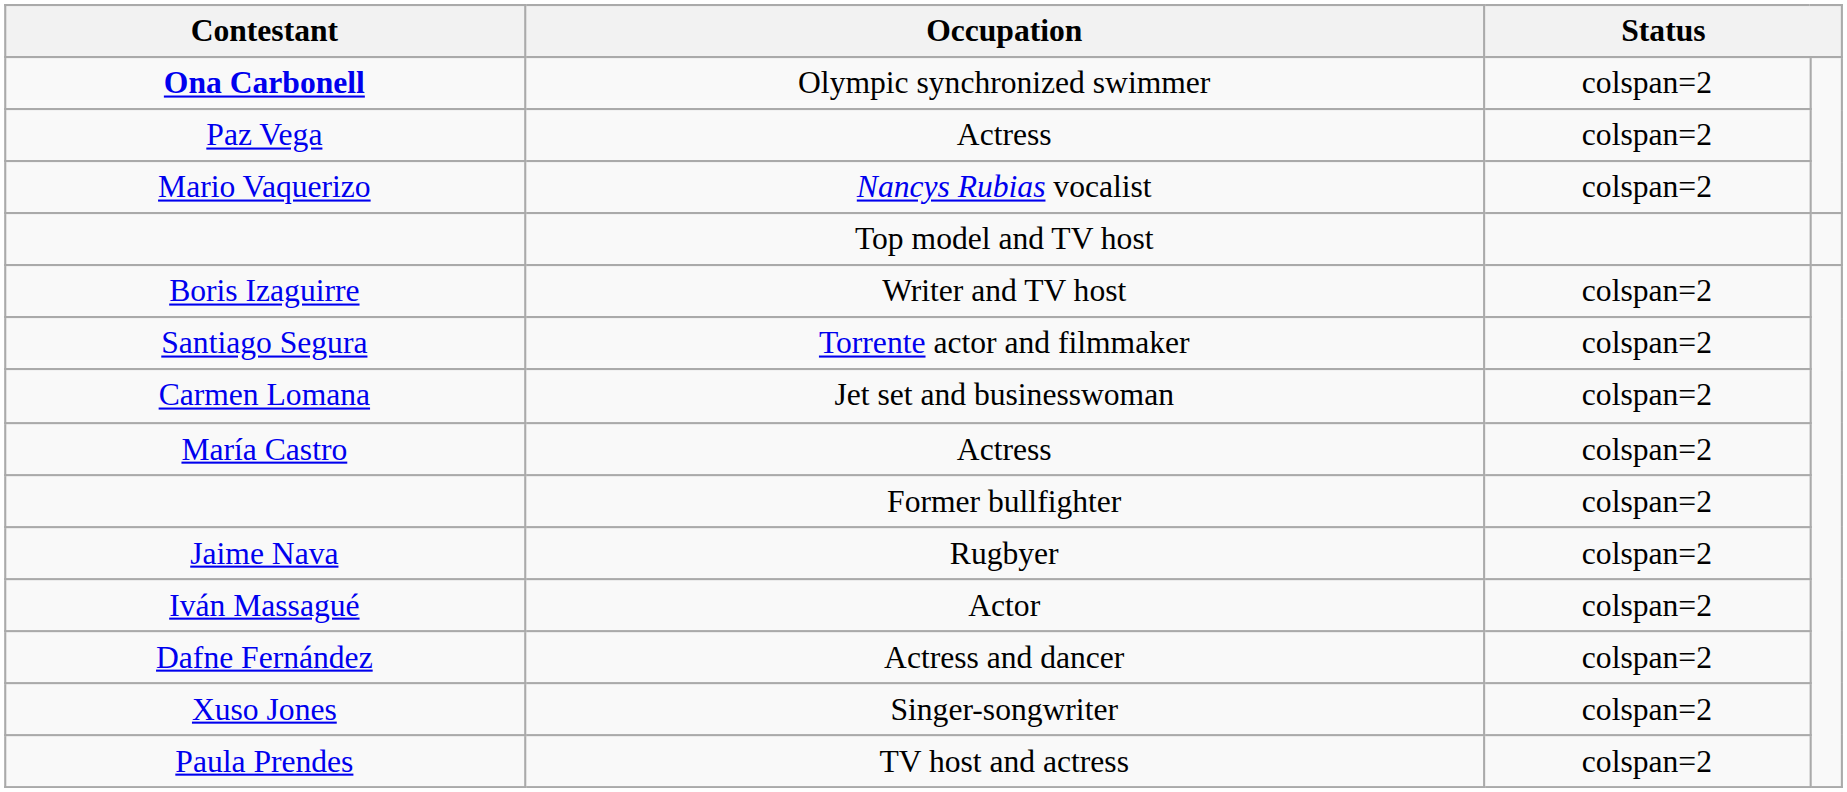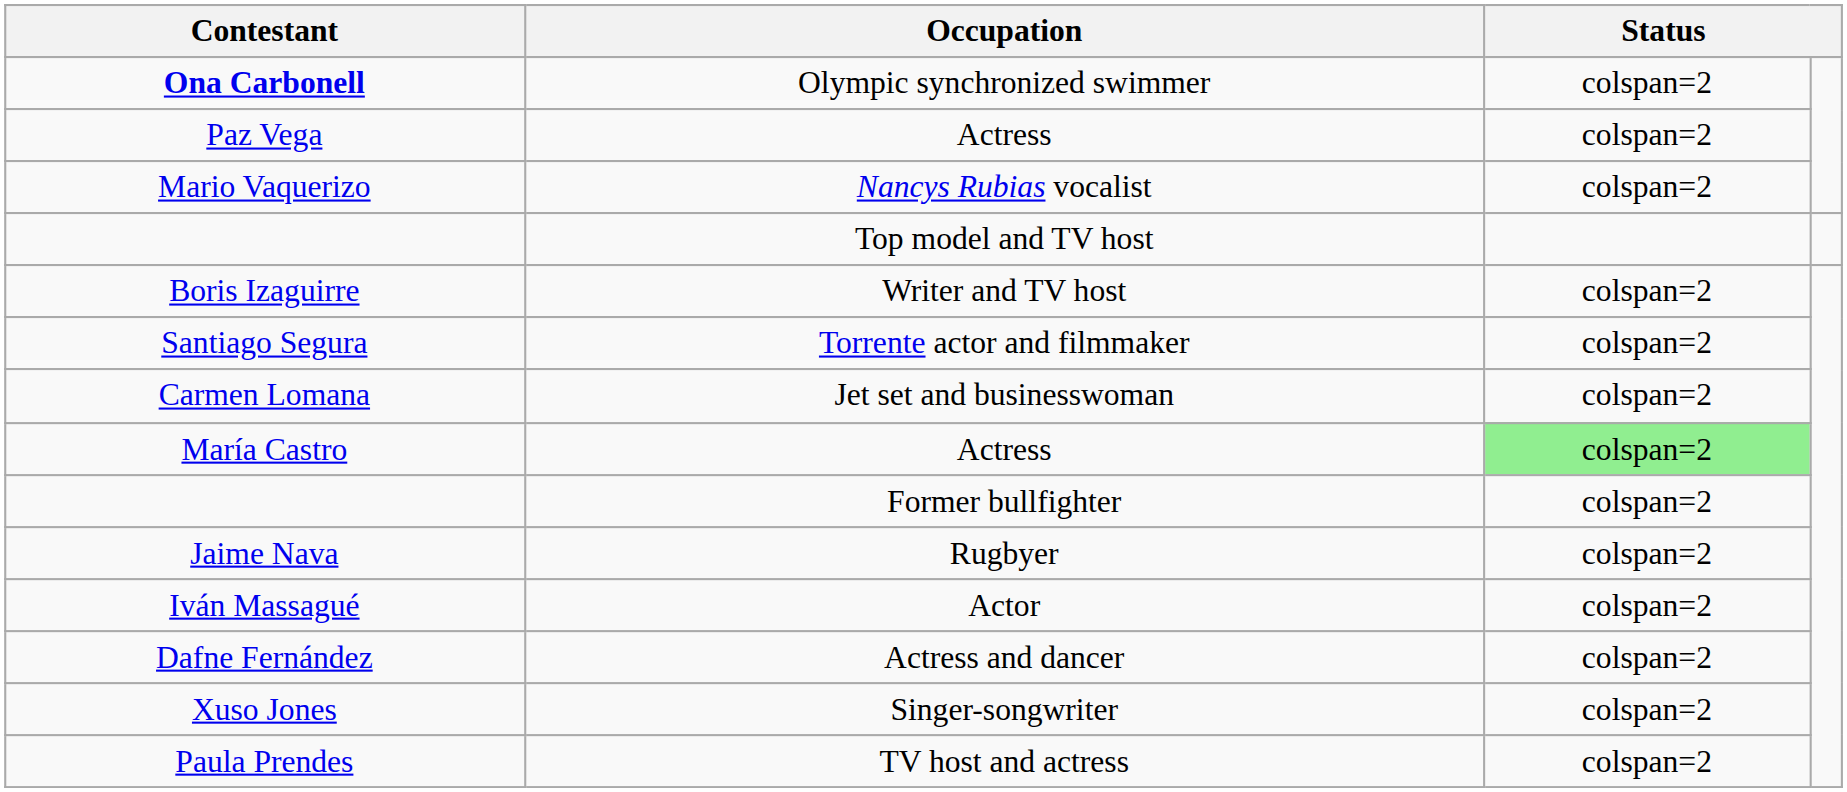(1647, 447) no background -> (1647, 447) lightgreen background
